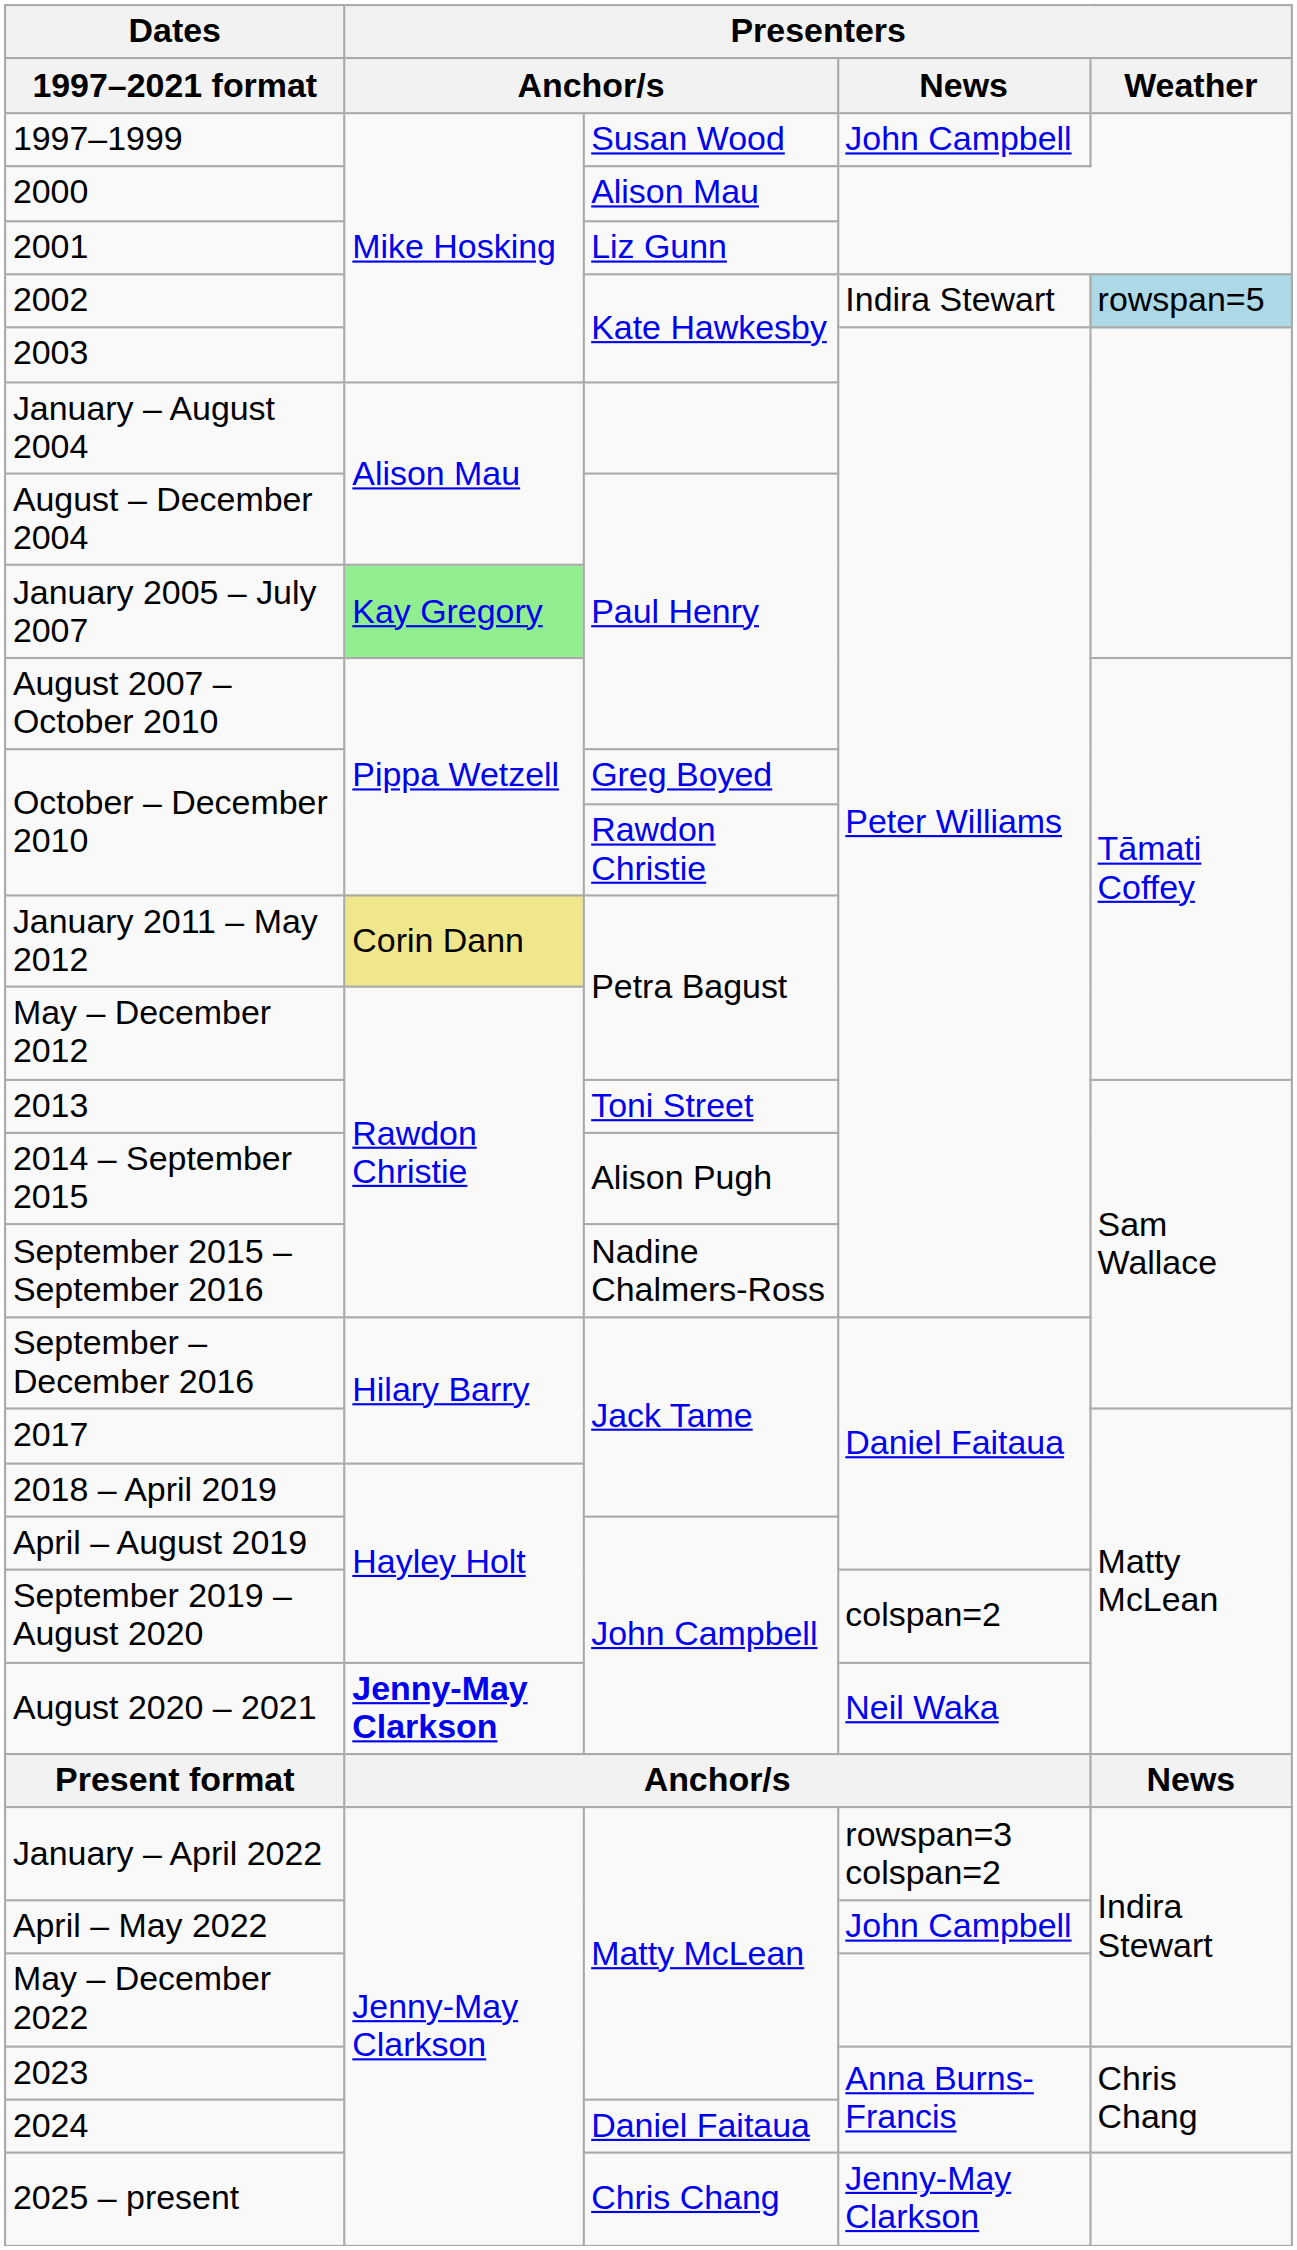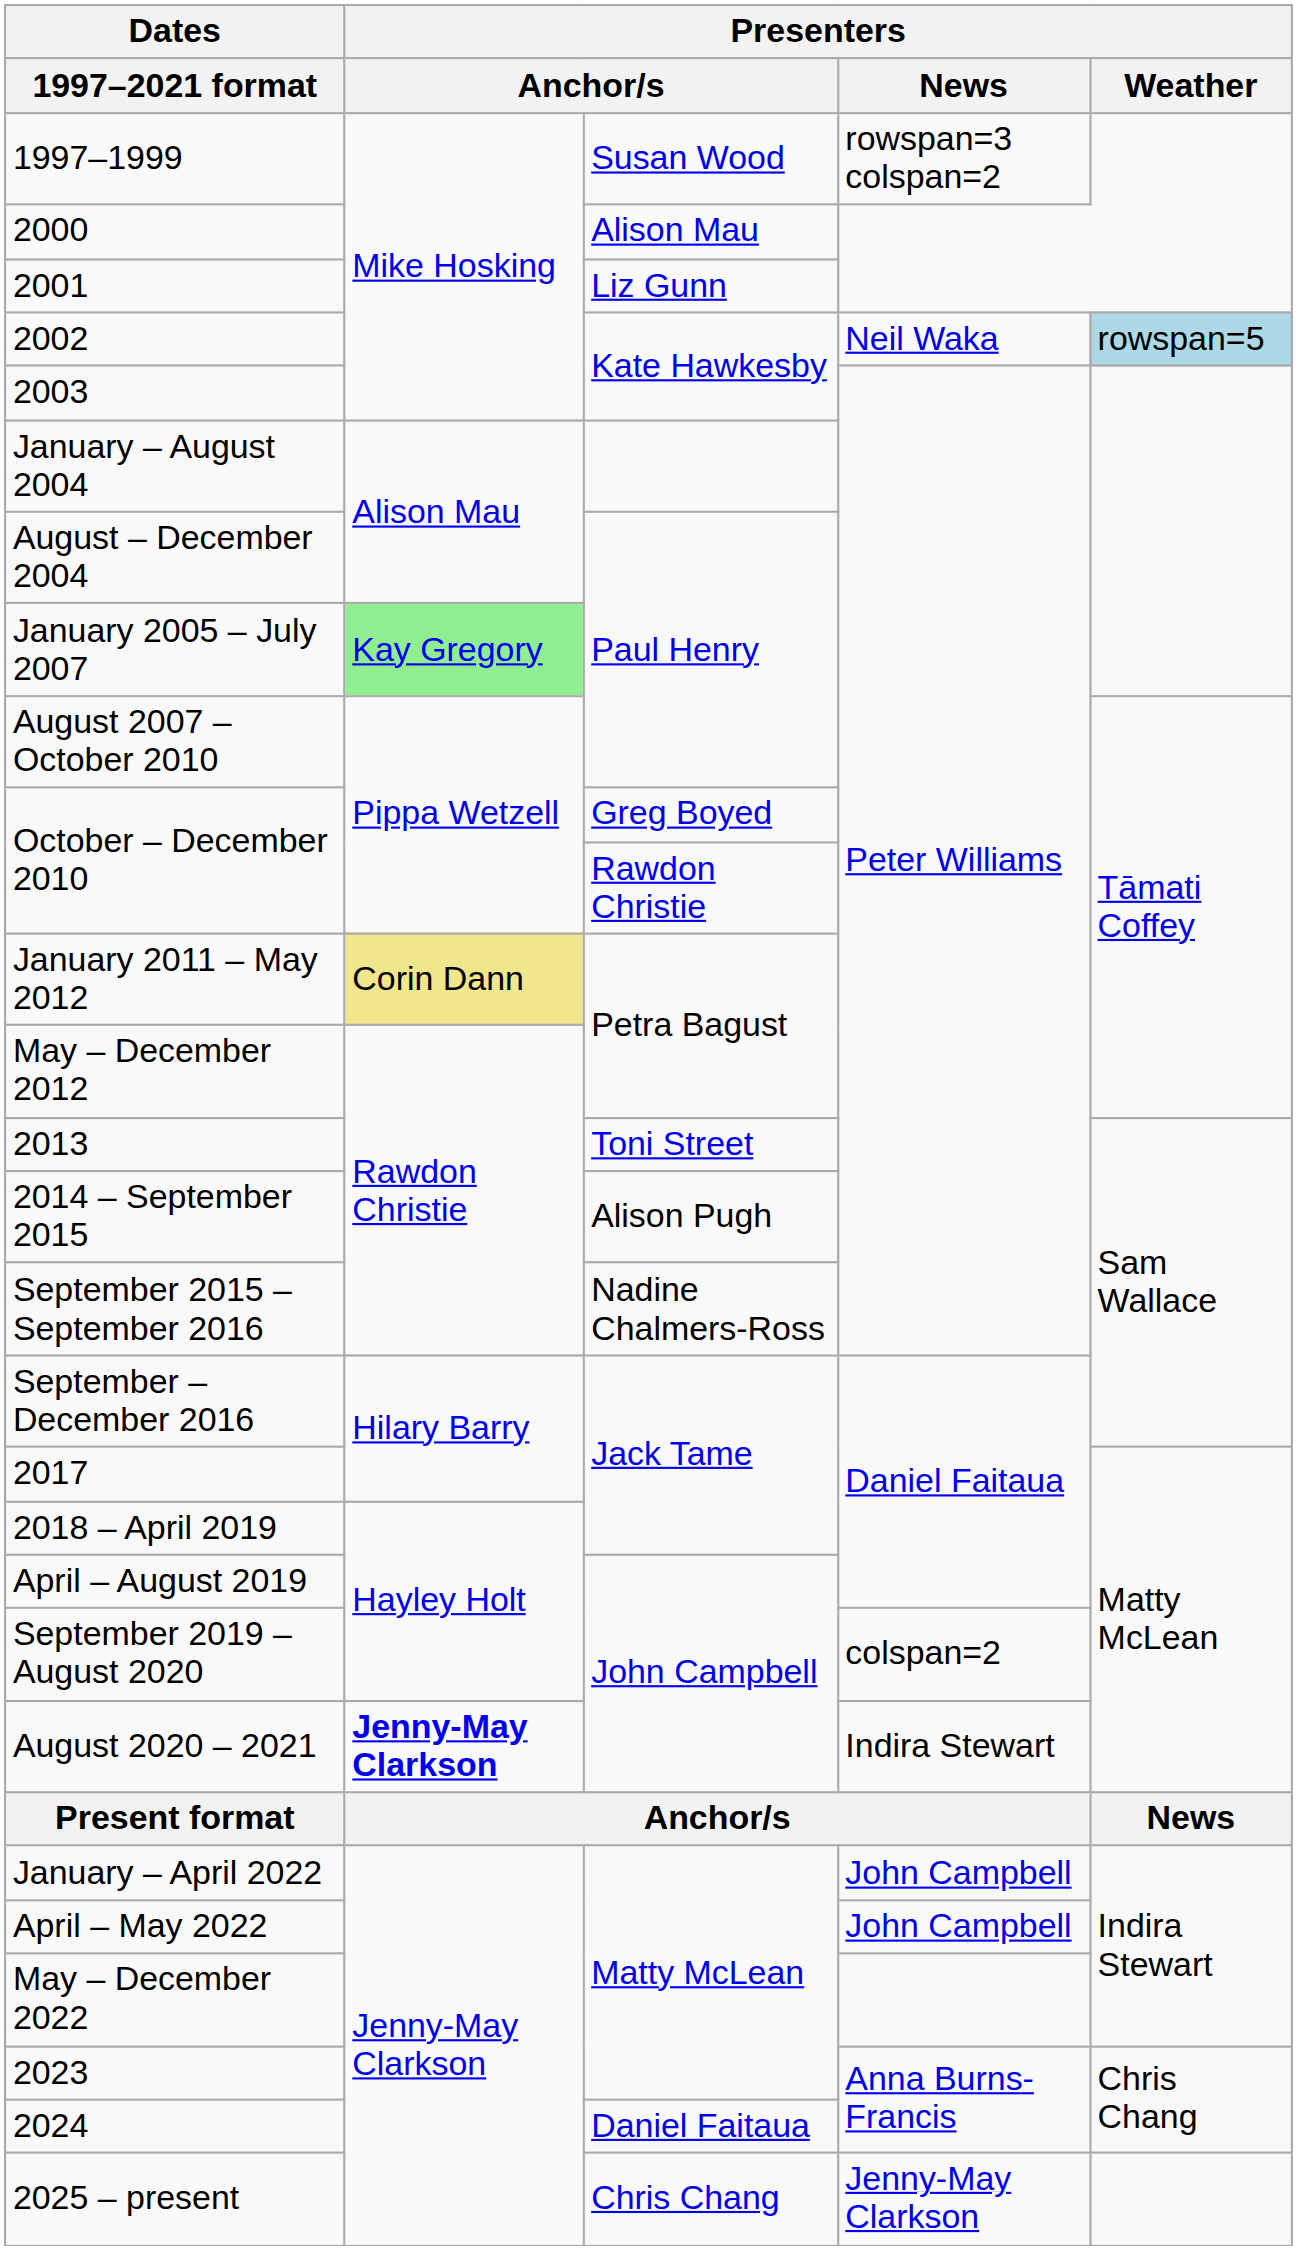(958, 138) John Campbell -> (929, 158) rowspan=3 colspan=2
(950, 300) Indira Stewart -> (922, 338) Neil Waka
(922, 1707) Neil Waka -> (950, 1745) Indira Stewart
(929, 1853) rowspan=3 colspan=2 -> (958, 1872) John Campbell
